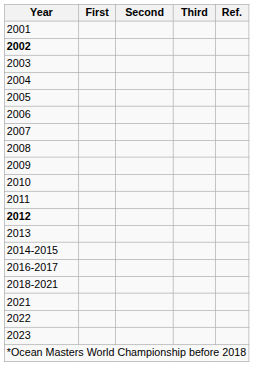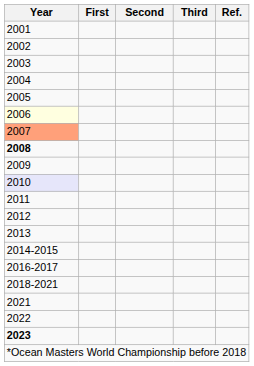(19, 47) bold -> (19, 47) normal
(19, 115) no background -> (19, 115) lightyellow background
(19, 132) no background -> (19, 132) lightsalmon background
(19, 149) normal -> (19, 149) bold
(19, 183) no background -> (19, 183) lavender background
(19, 217) bold -> (19, 217) normal
(19, 336) normal -> (19, 336) bold
